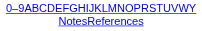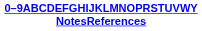(101, 15) normal -> (101, 15) bold
